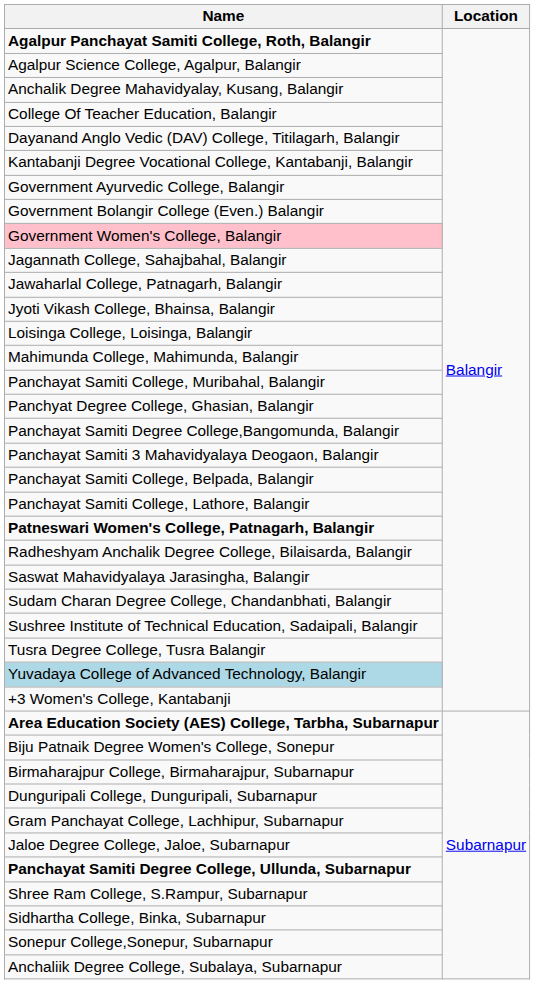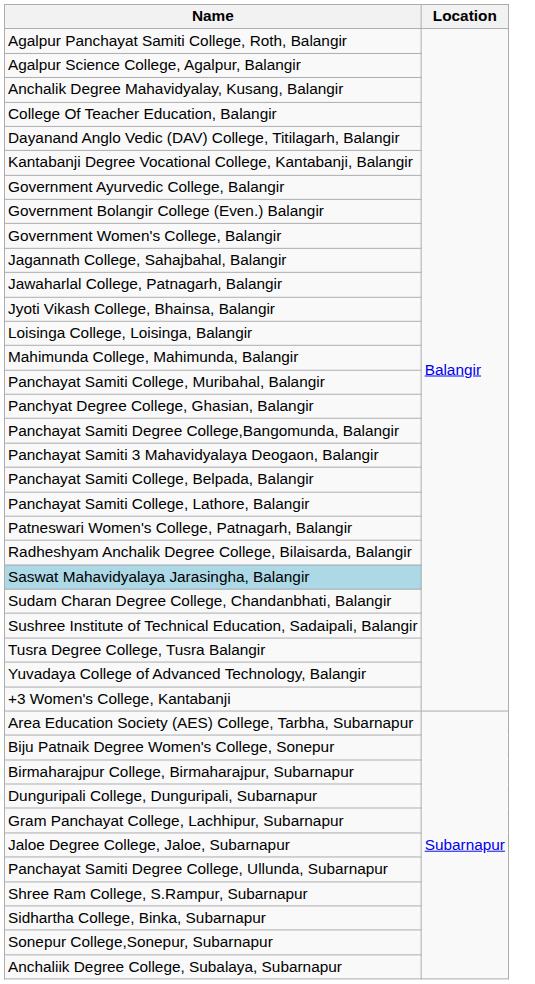(189, 41) bold -> (178, 41) normal
(145, 235) pink background -> (145, 235) no background
(191, 528) bold -> (180, 528) normal
(159, 576) no background -> (159, 576) lightblue background
(187, 674) lightblue background -> (187, 674) no background
(223, 723) bold -> (211, 723) normal
(209, 869) bold -> (198, 869) normal
